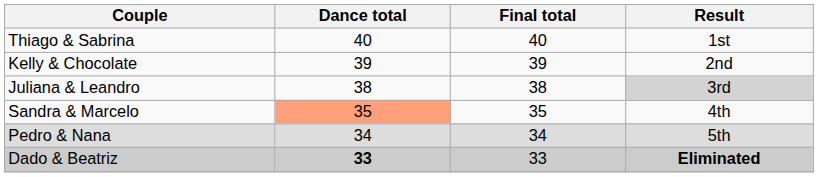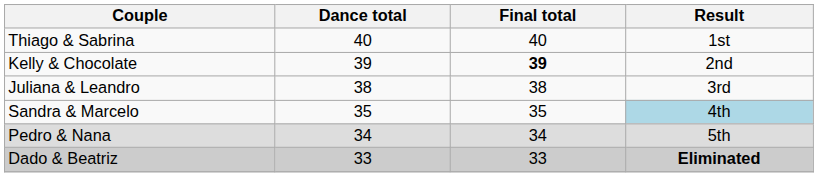(538, 64) normal -> (538, 64) bold
(719, 87) lightgrey background -> (719, 87) no background
(363, 111) lightsalmon background -> (363, 111) no background
(719, 111) no background -> (719, 111) lightblue background
(363, 159) bold -> (363, 159) normal
